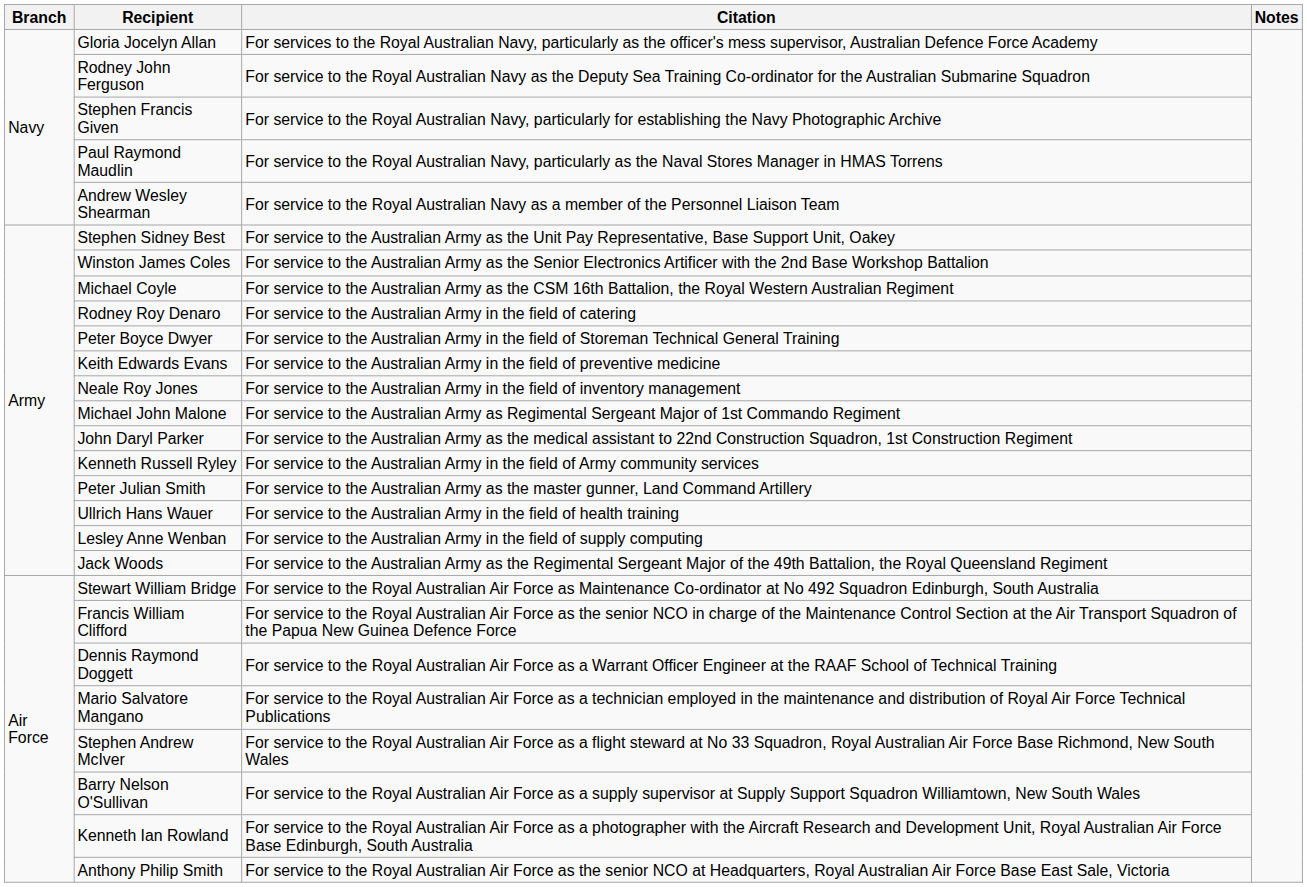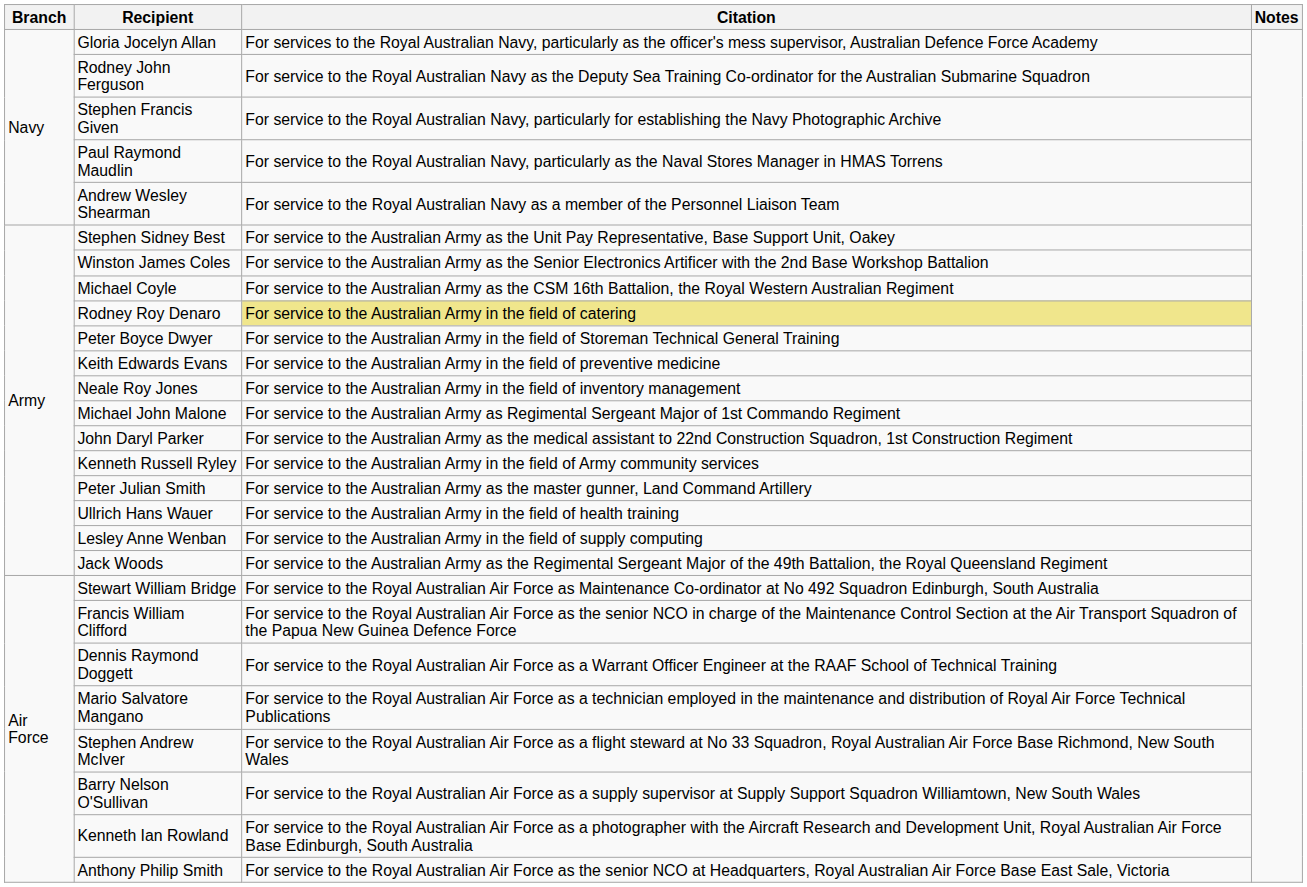(441, 313) no background -> (441, 313) khaki background
